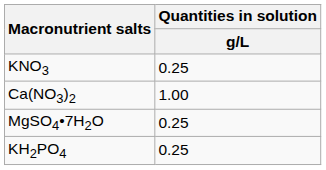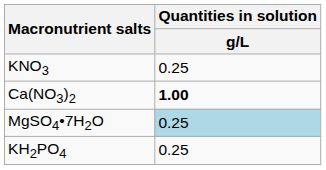(173, 95) normal -> (173, 95) bold
(173, 122) no background -> (173, 122) lightblue background
